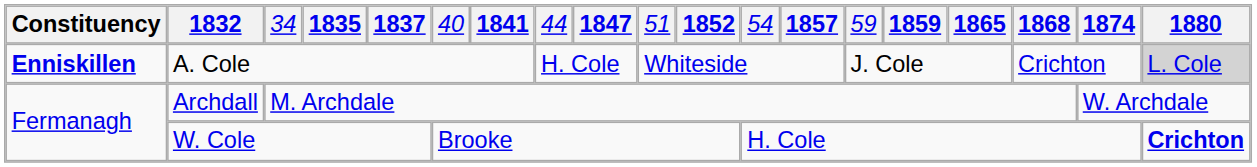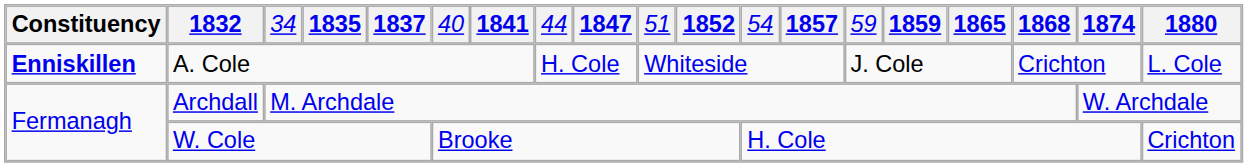(1185, 63) lightgrey background -> (1185, 63) no background
(1196, 140) bold -> (1191, 140) normal
